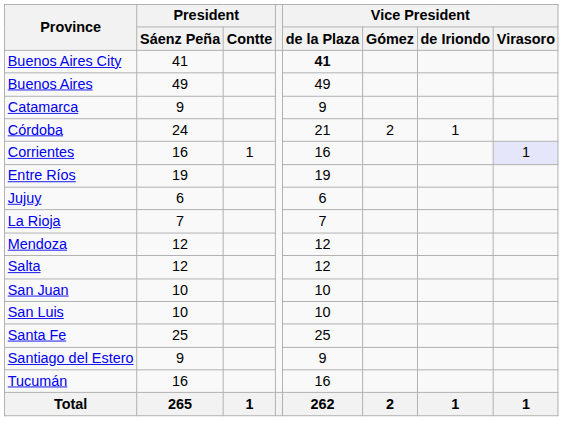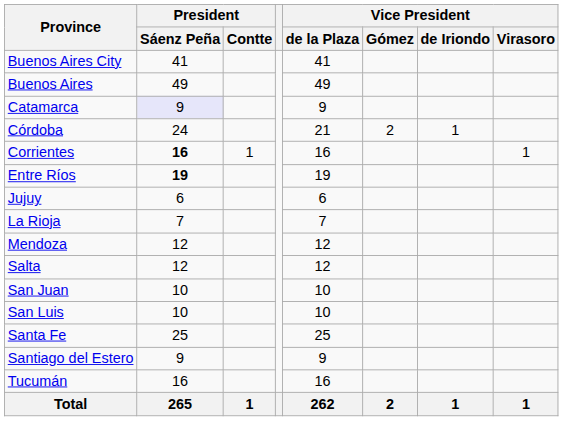(322, 61) bold -> (322, 61) normal
(180, 107) no background -> (180, 107) lavender background
(180, 152) normal -> (180, 152) bold
(526, 152) lavender background -> (526, 152) no background
(180, 175) normal -> (180, 175) bold
